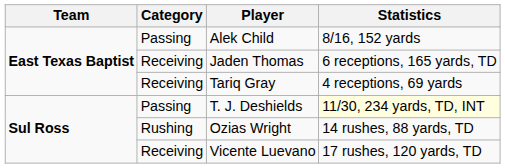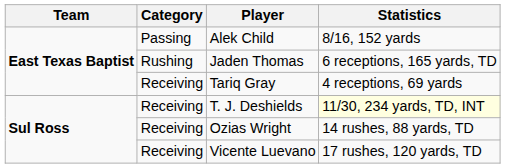(172, 61) Receiving -> (167, 61) Rushing
(166, 106) Passing -> (172, 106) Receiving
(167, 128) Rushing -> (172, 128) Receiving
